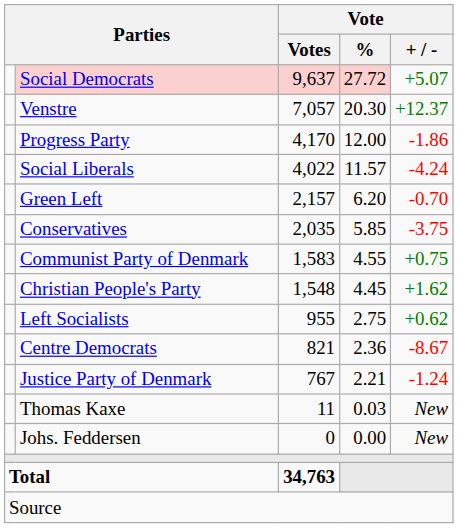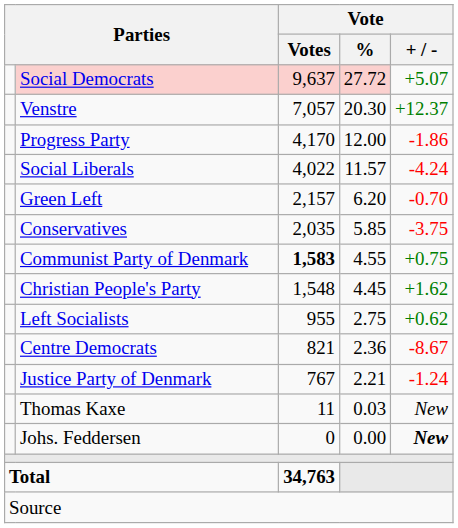(314, 259) normal -> (314, 259) bold
(431, 438) normal -> (431, 438) bold
